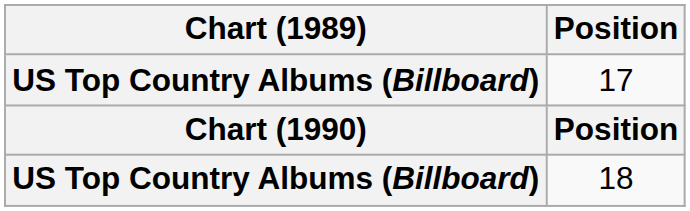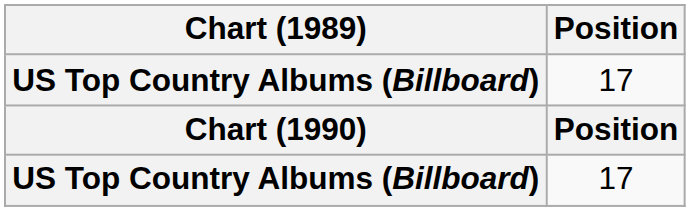(616, 179) 18 -> (616, 179) 17
